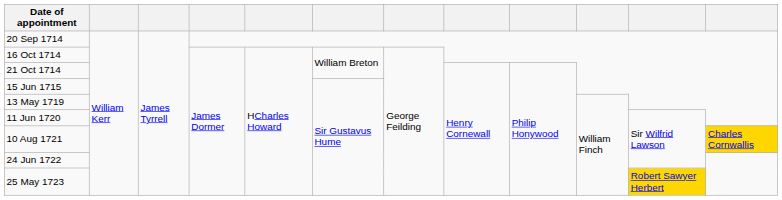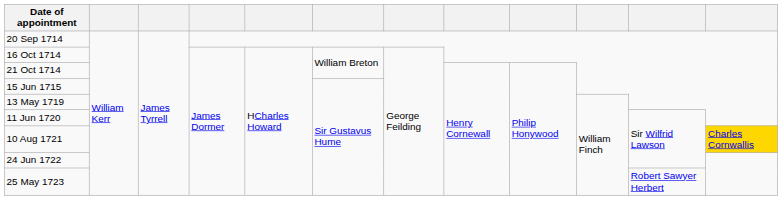(664, 181) gold background -> (664, 181) no background
